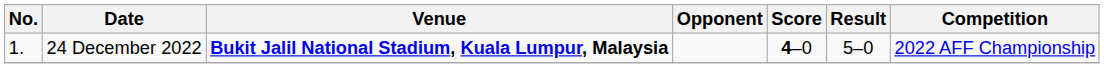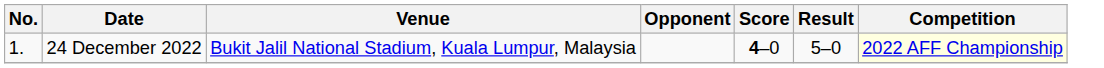(439, 47) bold -> (423, 47) normal
(995, 47) no background -> (963, 47) lightyellow background
